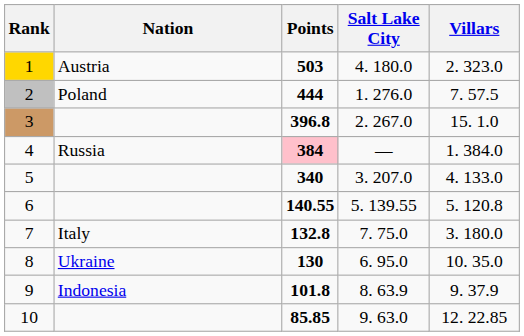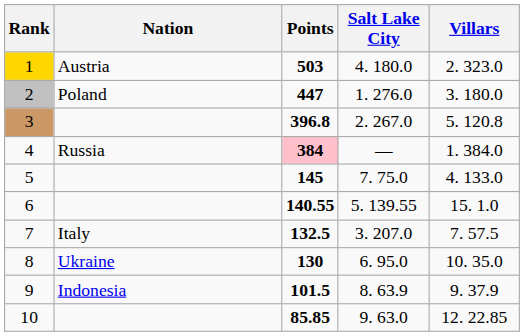(310, 94) 444 -> (310, 94) 447
(474, 94) 7. 57.5 -> (474, 94) 3. 180.0
(474, 121) 15. 1.0 -> (474, 121) 5. 120.8
(310, 177) 340 -> (310, 177) 145
(384, 177) 3. 207.0 -> (384, 177) 7. 75.0
(474, 205) 5. 120.8 -> (474, 205) 15. 1.0
(310, 233) 132.8 -> (310, 233) 132.5
(384, 233) 7. 75.0 -> (384, 233) 3. 207.0
(474, 233) 3. 180.0 -> (474, 233) 7. 57.5
(310, 289) 101.8 -> (310, 289) 101.5
